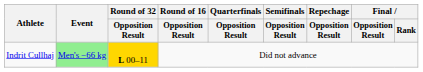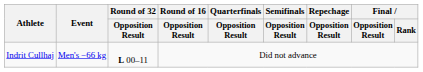(82, 55) lightgreen background -> (82, 55) no background
(133, 60) gold background -> (133, 60) no background
